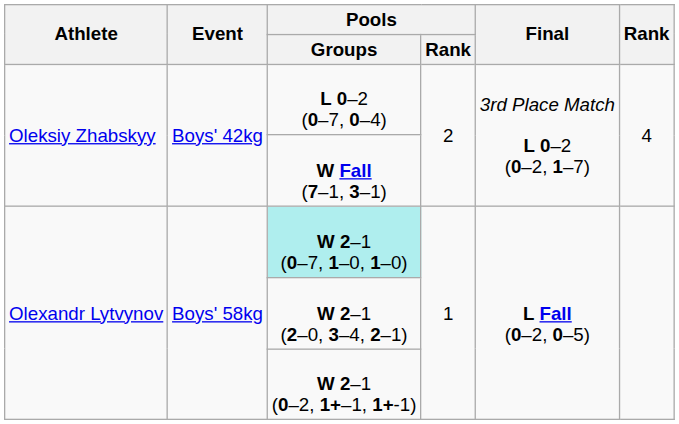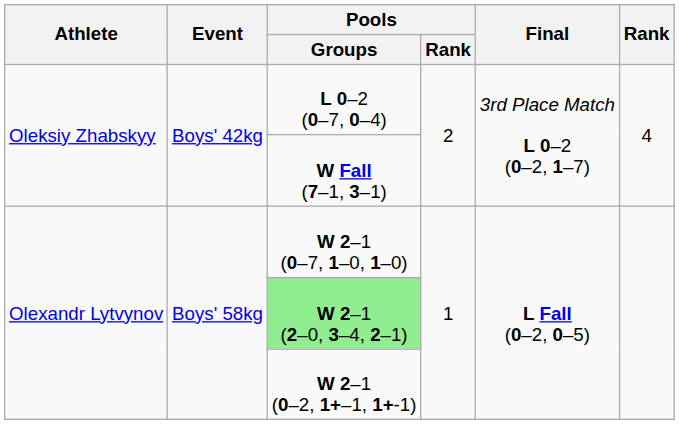(344, 253) paleturquoise background -> (344, 253) no background
(344, 324) no background -> (344, 324) lightgreen background
